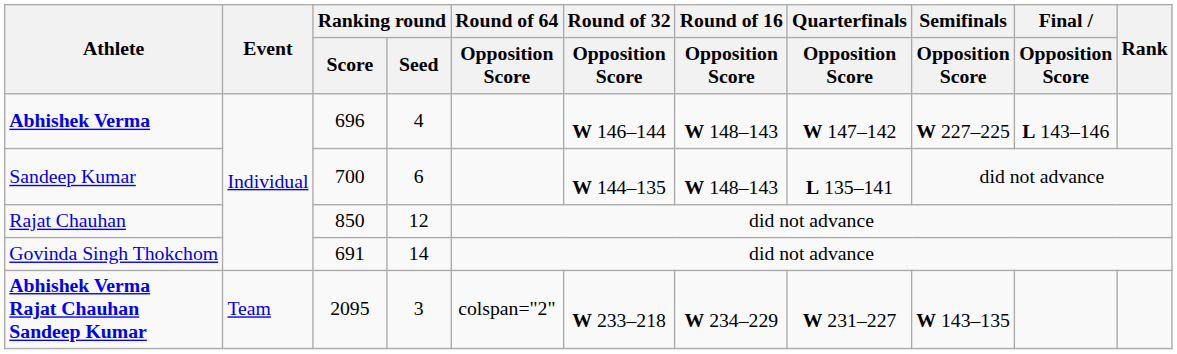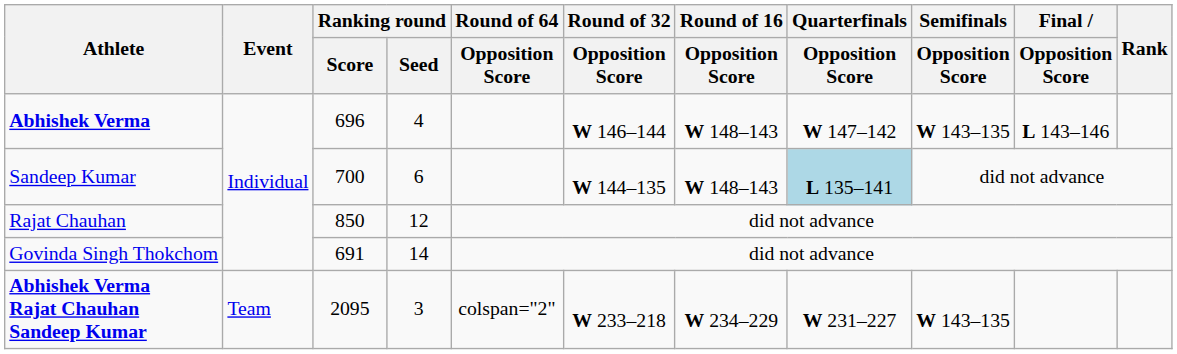(963, 132) W 227–225 -> (963, 132) W 143–135
(850, 188) no background -> (850, 188) lightblue background
